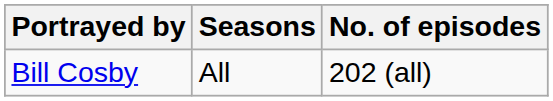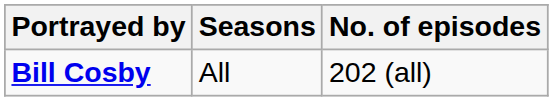(75, 72) normal -> (81, 72) bold
